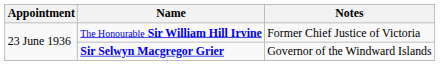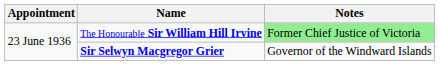(344, 32) no background -> (344, 32) lightgreen background
